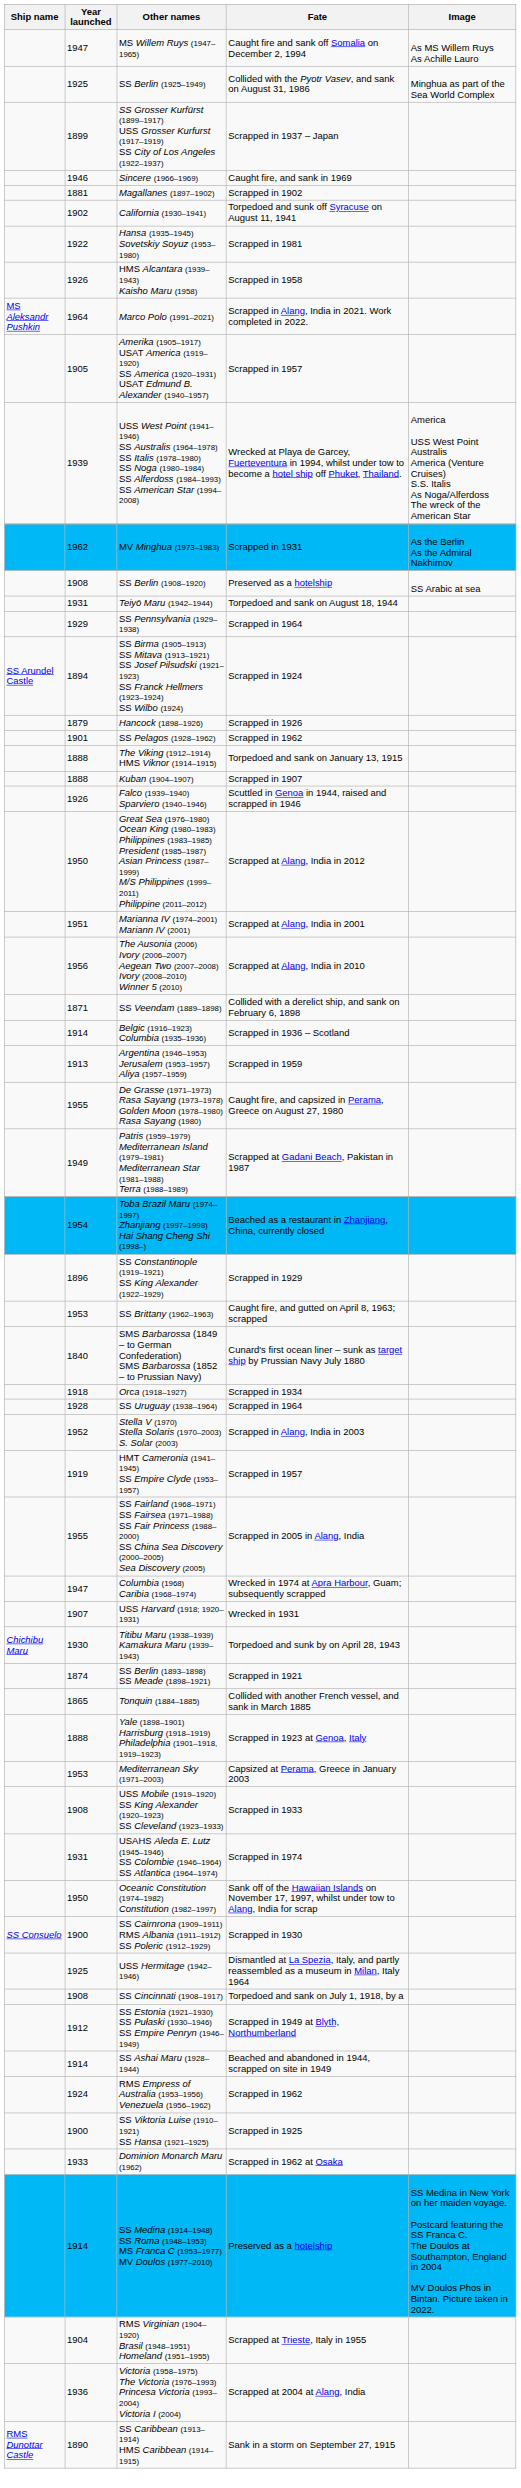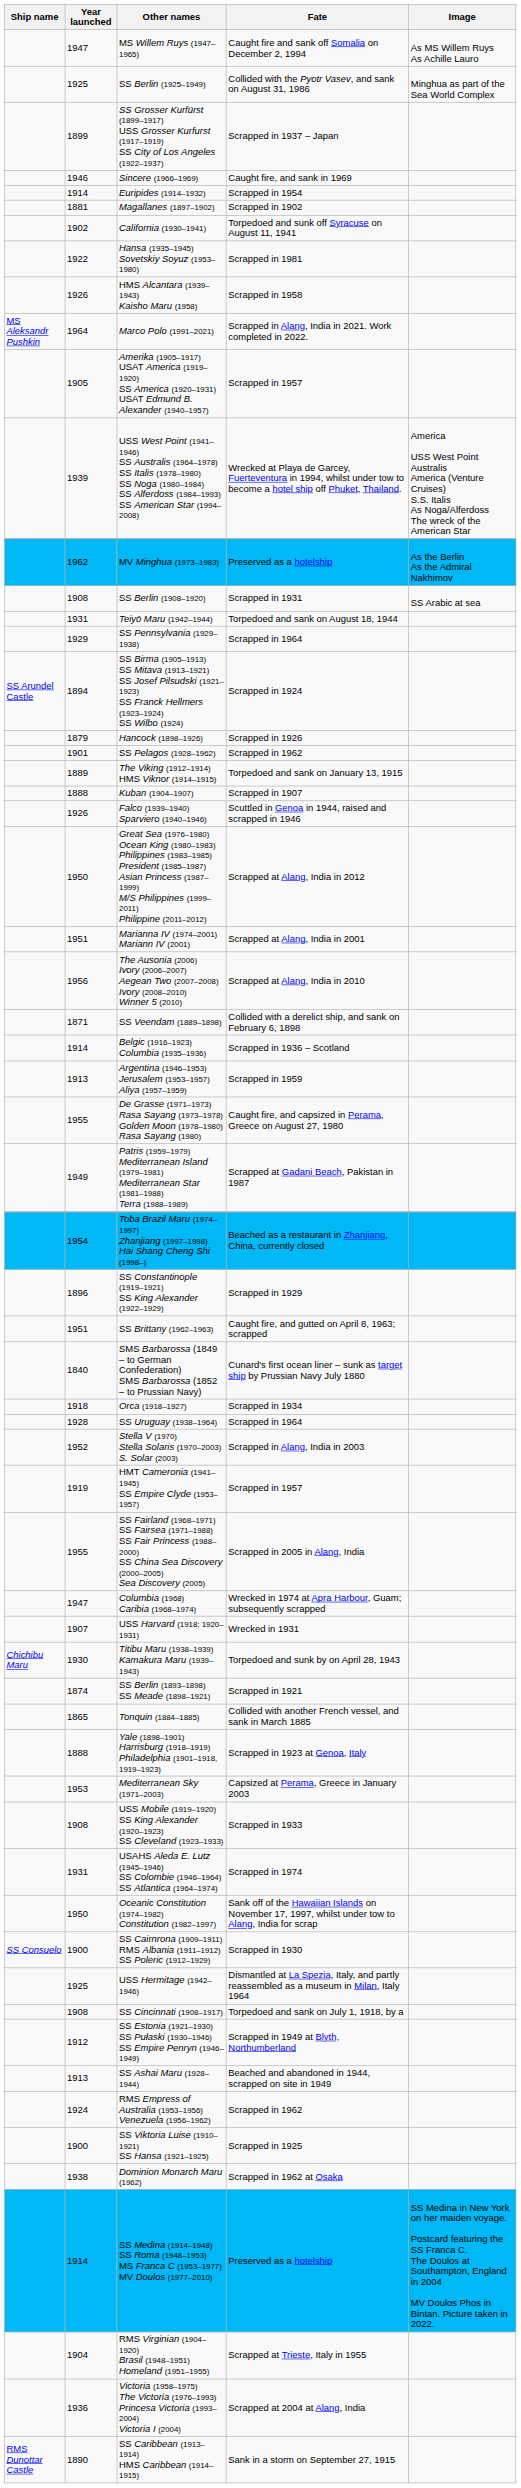+ row: (162, 193)
(265, 547) Scrapped in 1931 -> (280, 562) Preserved as a hotelship
(280, 583) Preserved as a hotelship -> (265, 598) Scrapped in 1931
(78, 758) 1888 -> (78, 773) 1889
(78, 1314) 1953 -> (78, 1329) 1951
(78, 2063) 1914 -> (78, 2078) 1913
(78, 2161) 1933 -> (78, 2176) 1938
